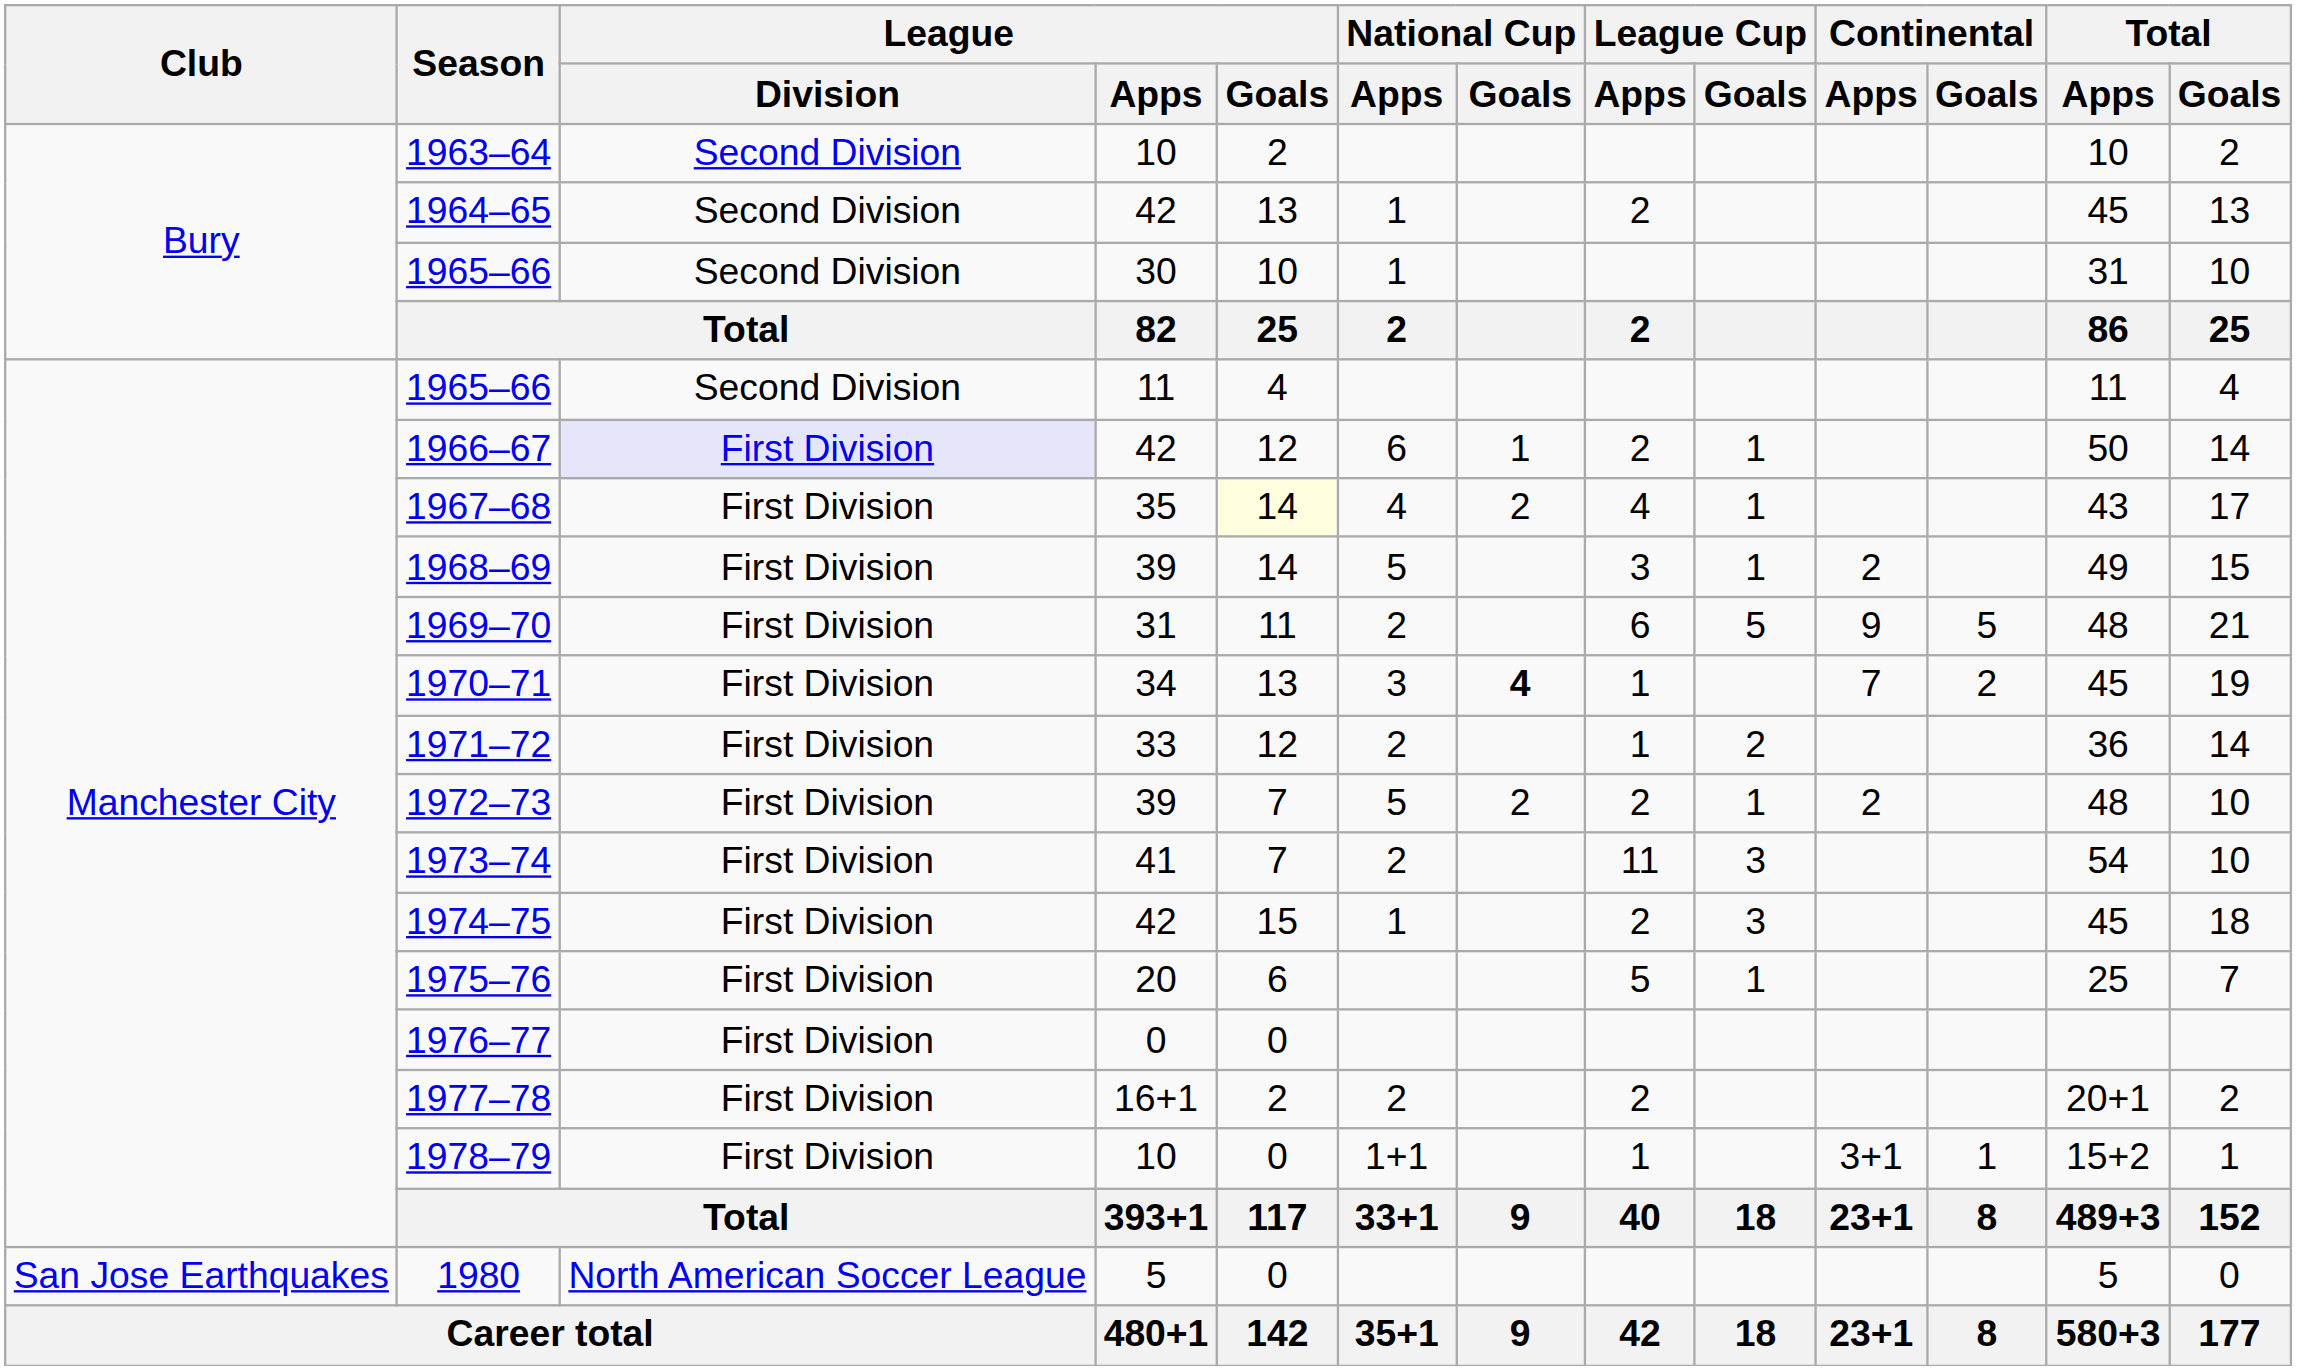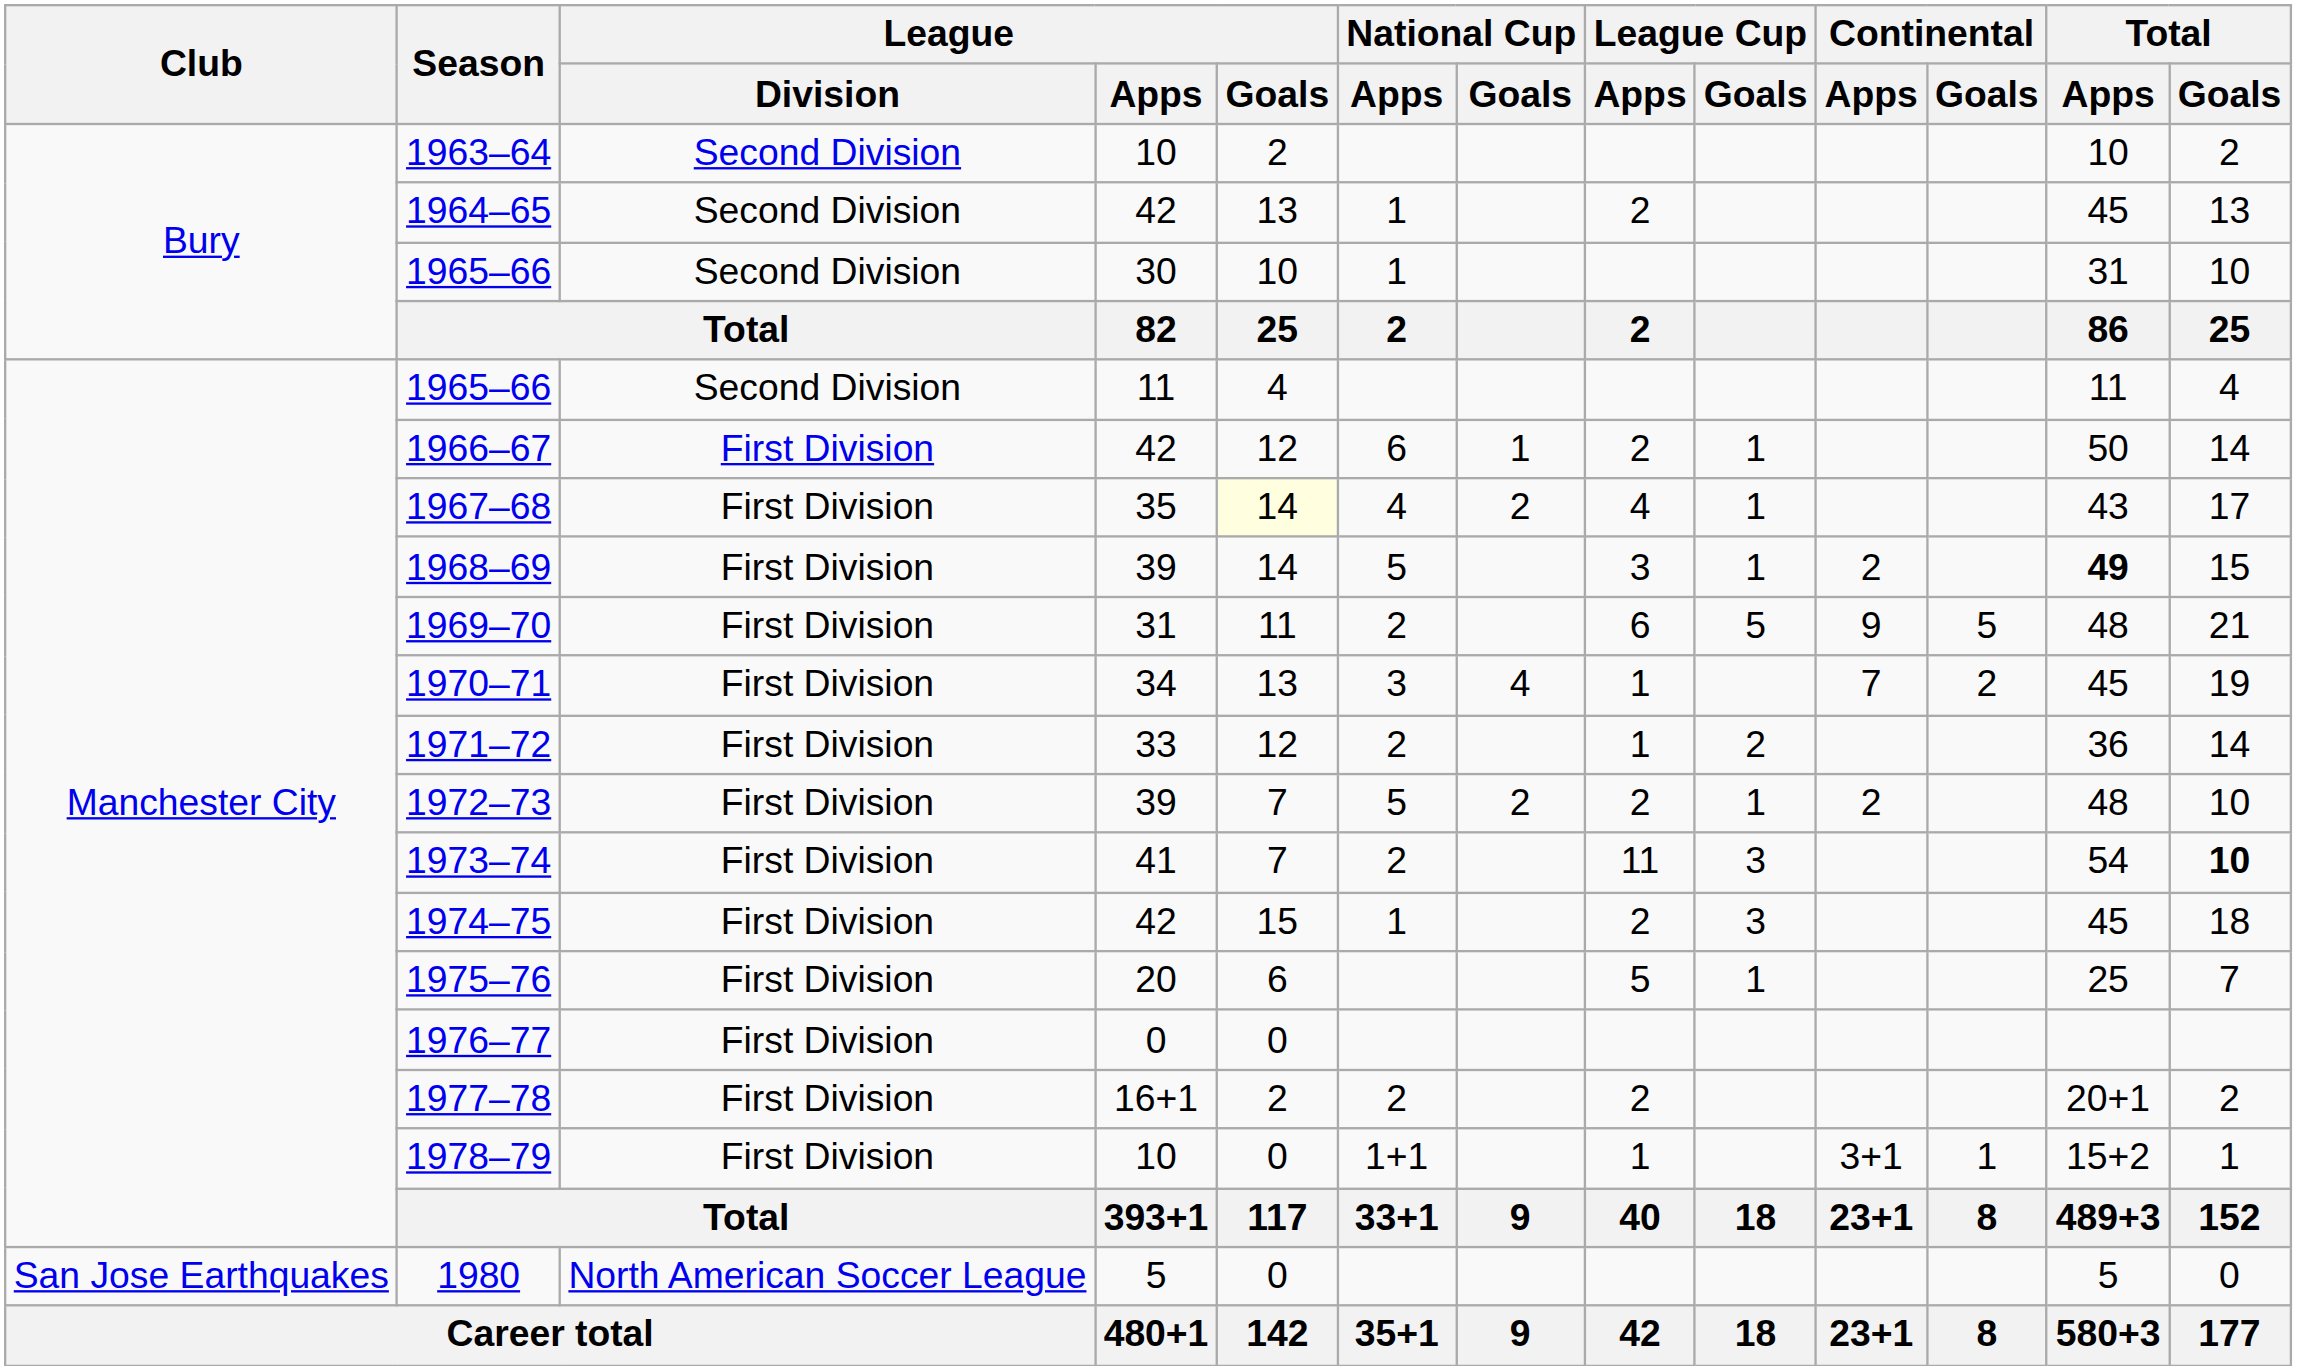(827, 447) lavender background -> (827, 447) no background
(2108, 566) normal -> (2108, 566) bold
(1520, 684) bold -> (1520, 684) normal
(2229, 861) normal -> (2229, 861) bold
